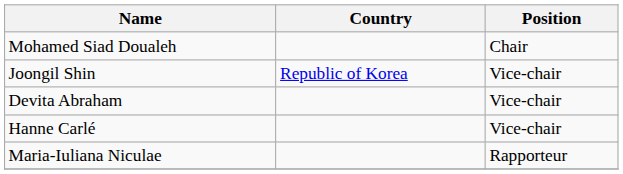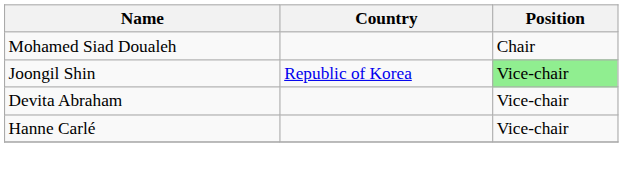(525, 73) no background -> (533, 73) lightgreen background
- row: (85, 155)
